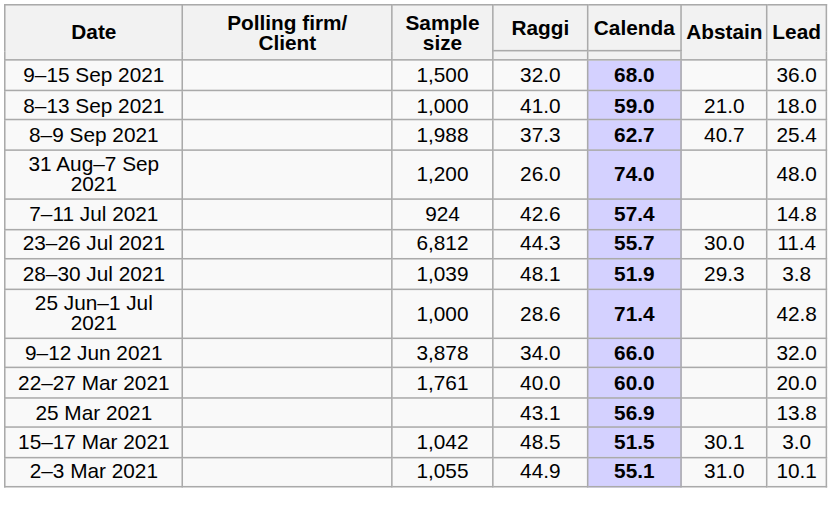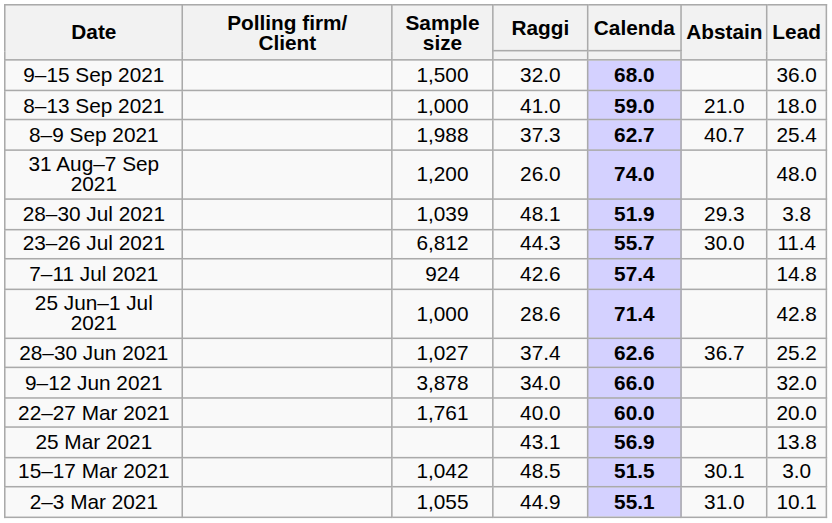rows swapped: (94, 273) <-> (94, 214)
+ row: (94, 353)
